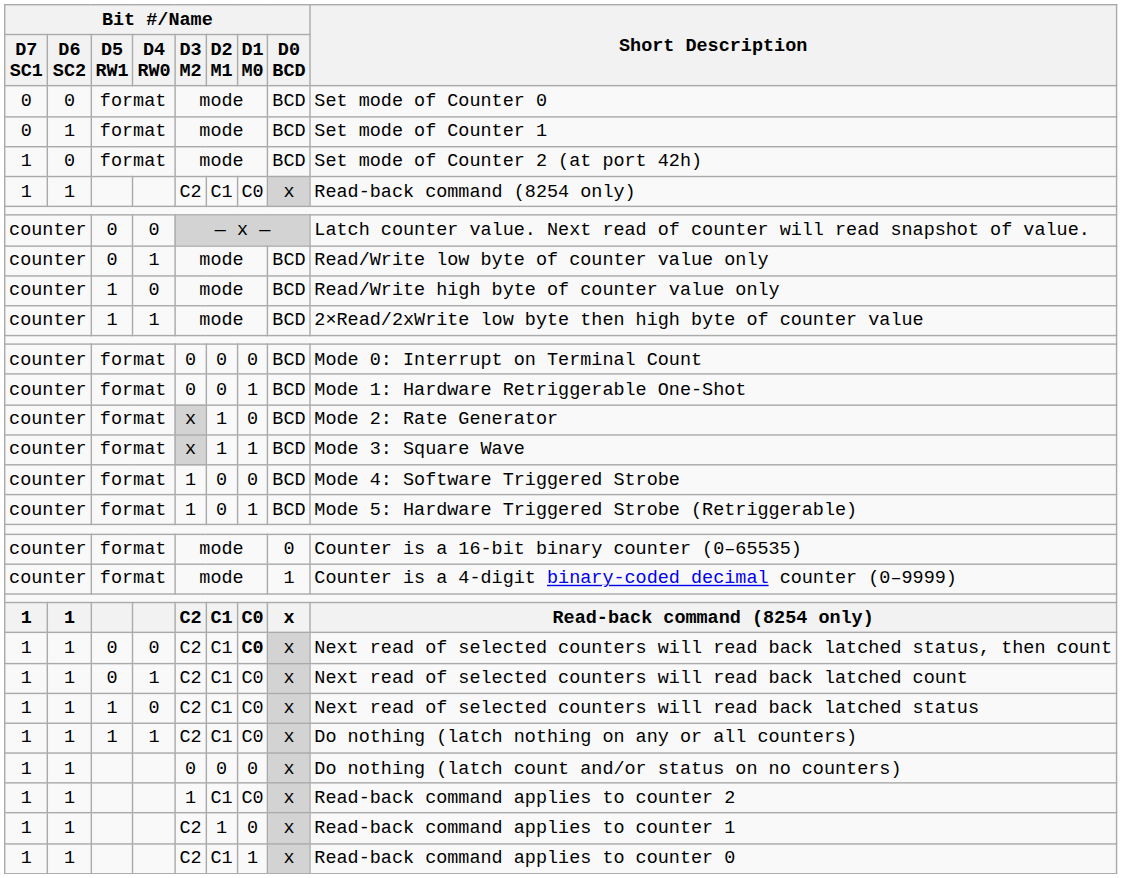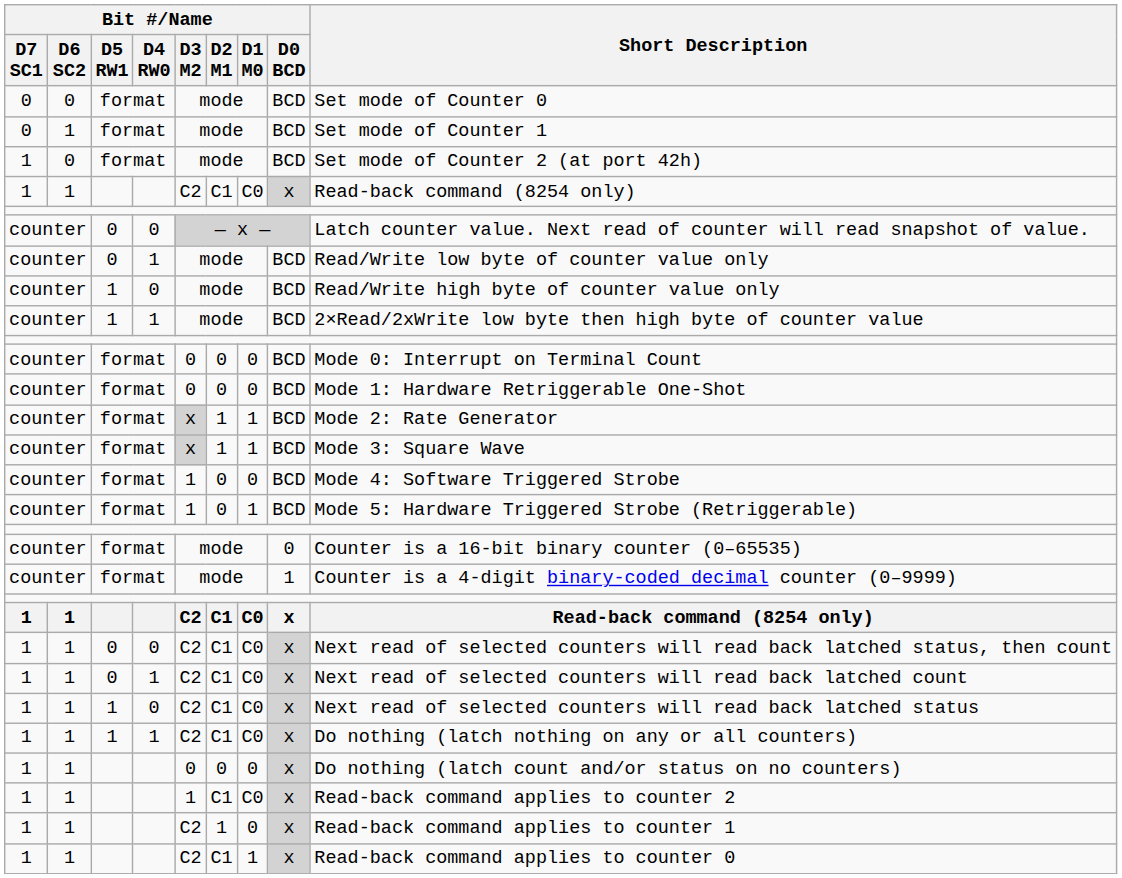(252, 390) 1 -> (252, 390) 0
(252, 420) 0 -> (252, 420) 1
(252, 648) bold -> (252, 648) normal
